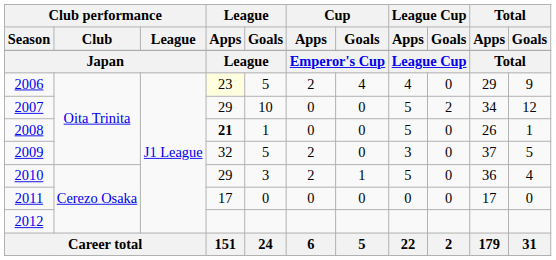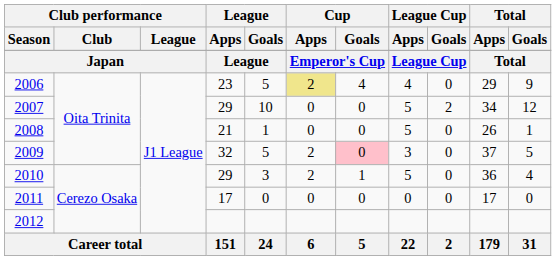(225, 84) lightyellow background -> (225, 84) no background
(311, 84) no background -> (311, 84) khaki background
(225, 130) bold -> (225, 130) normal
(362, 152) no background -> (362, 152) pink background
